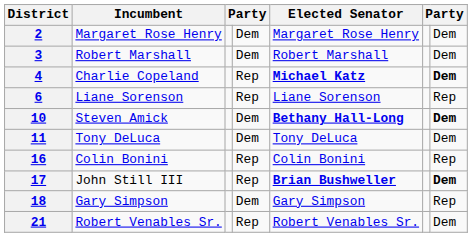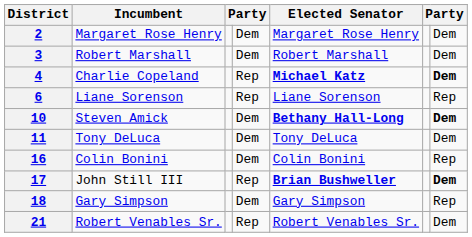(247, 160) Rep -> (247, 160) Dem
